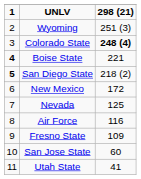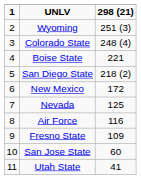(116, 43) bold -> (116, 43) normal
(12, 58) bold -> (12, 58) normal
(12, 74) bold -> (12, 74) normal
